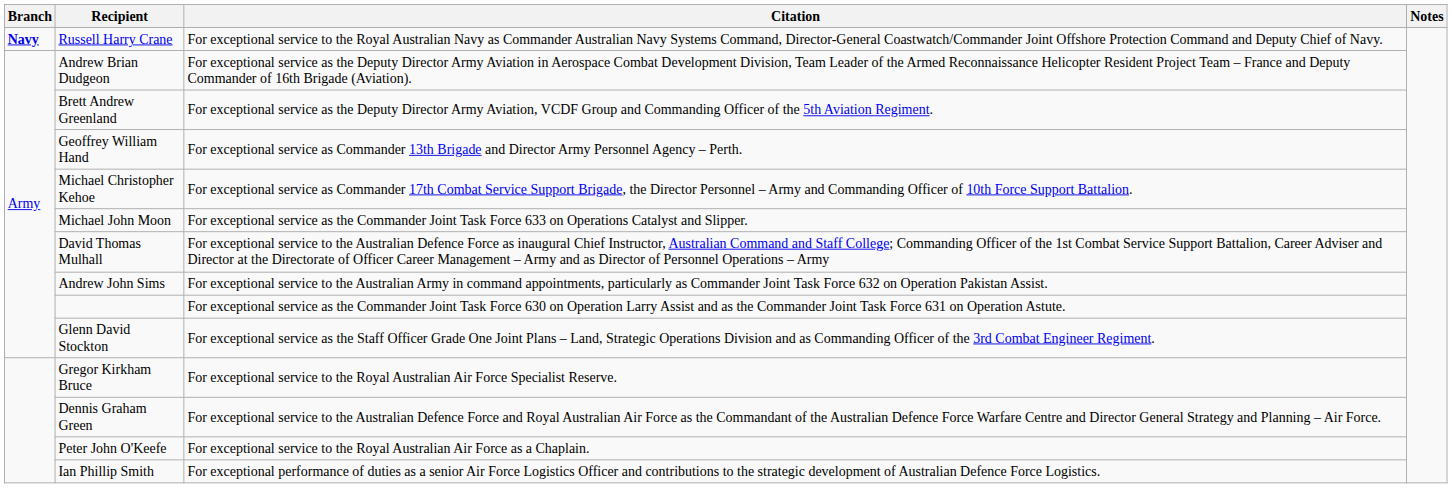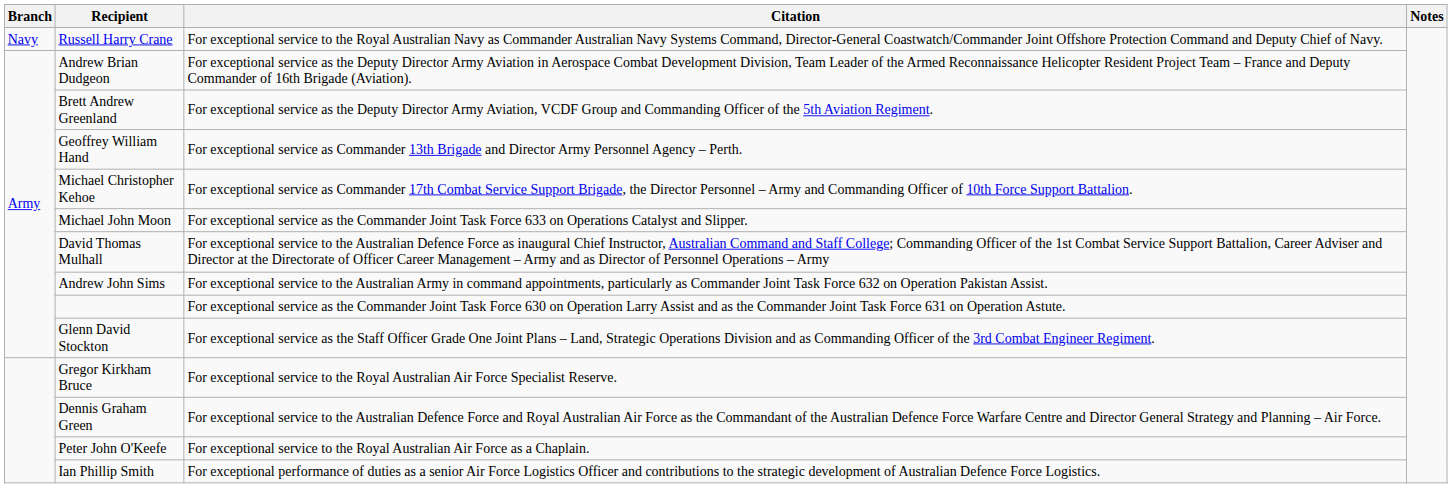(23, 39) bold -> (23, 39) normal
